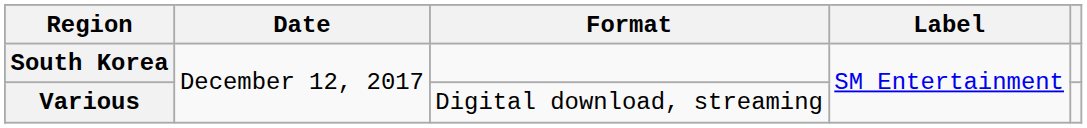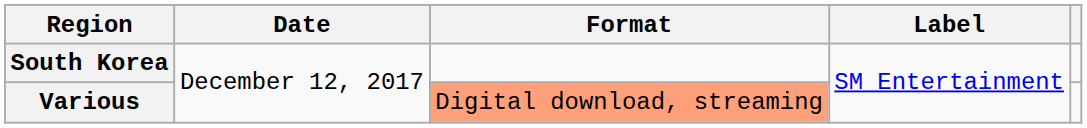(629, 102) no background -> (629, 102) lightsalmon background
